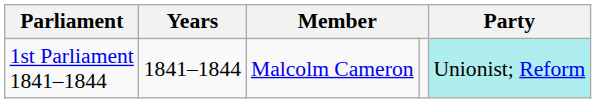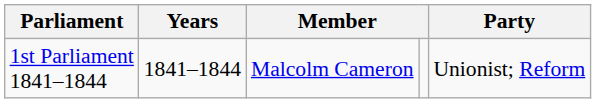(509, 68) paleturquoise background -> (509, 68) no background
